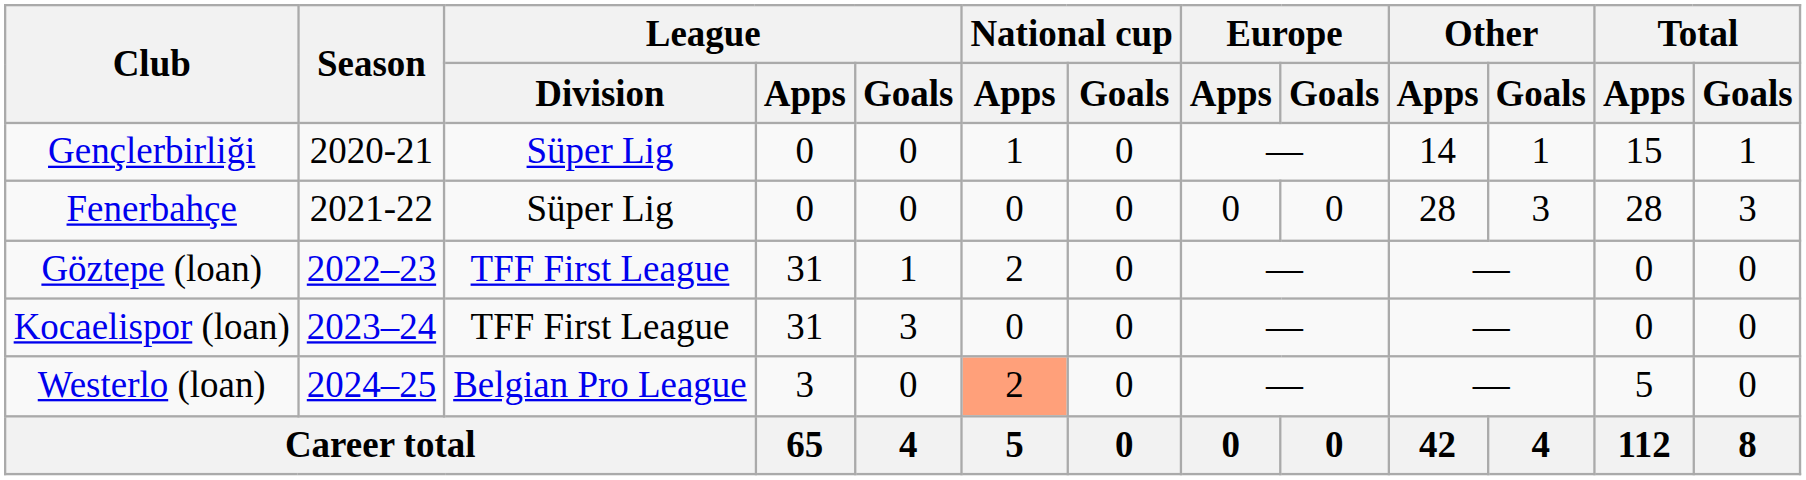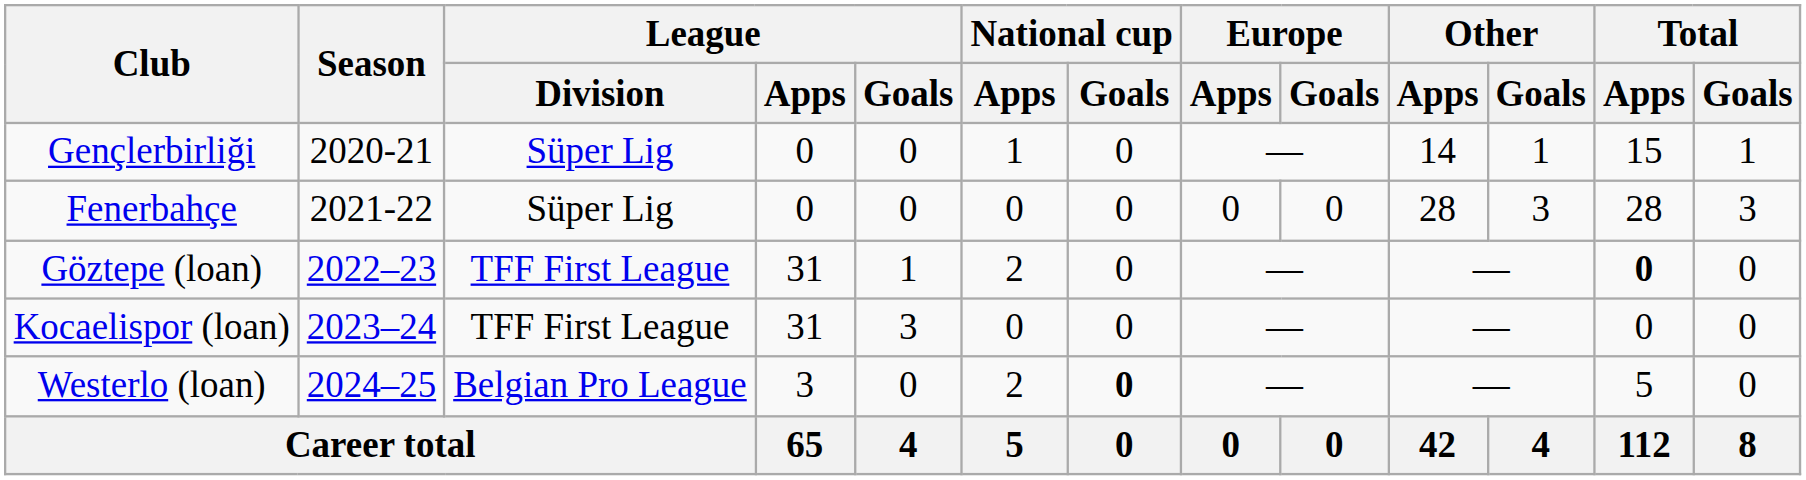(1644, 268) normal -> (1644, 268) bold
(1015, 385) lightsalmon background -> (1015, 385) no background
(1124, 385) normal -> (1124, 385) bold
